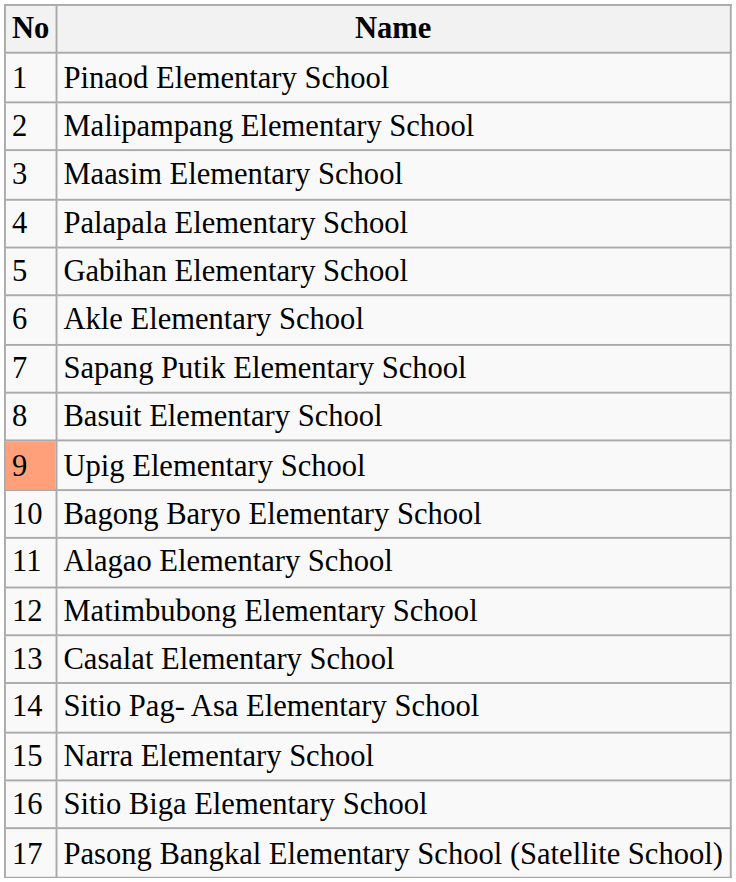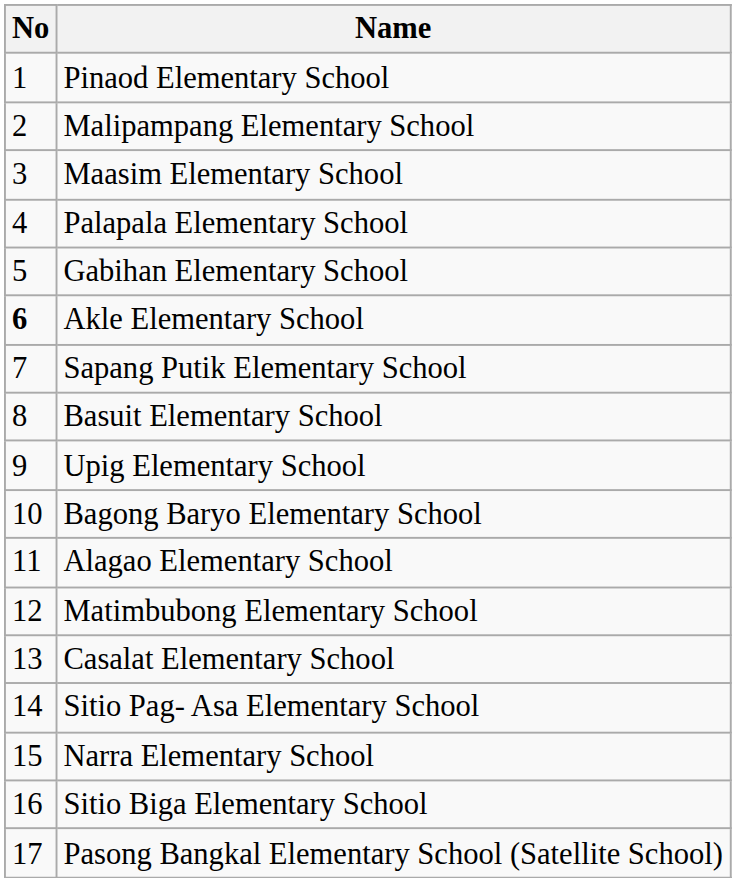(20, 319) normal -> (20, 319) bold
(20, 464) lightsalmon background -> (20, 464) no background
